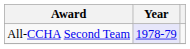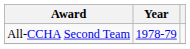(156, 33) lavender background -> (156, 33) no background
